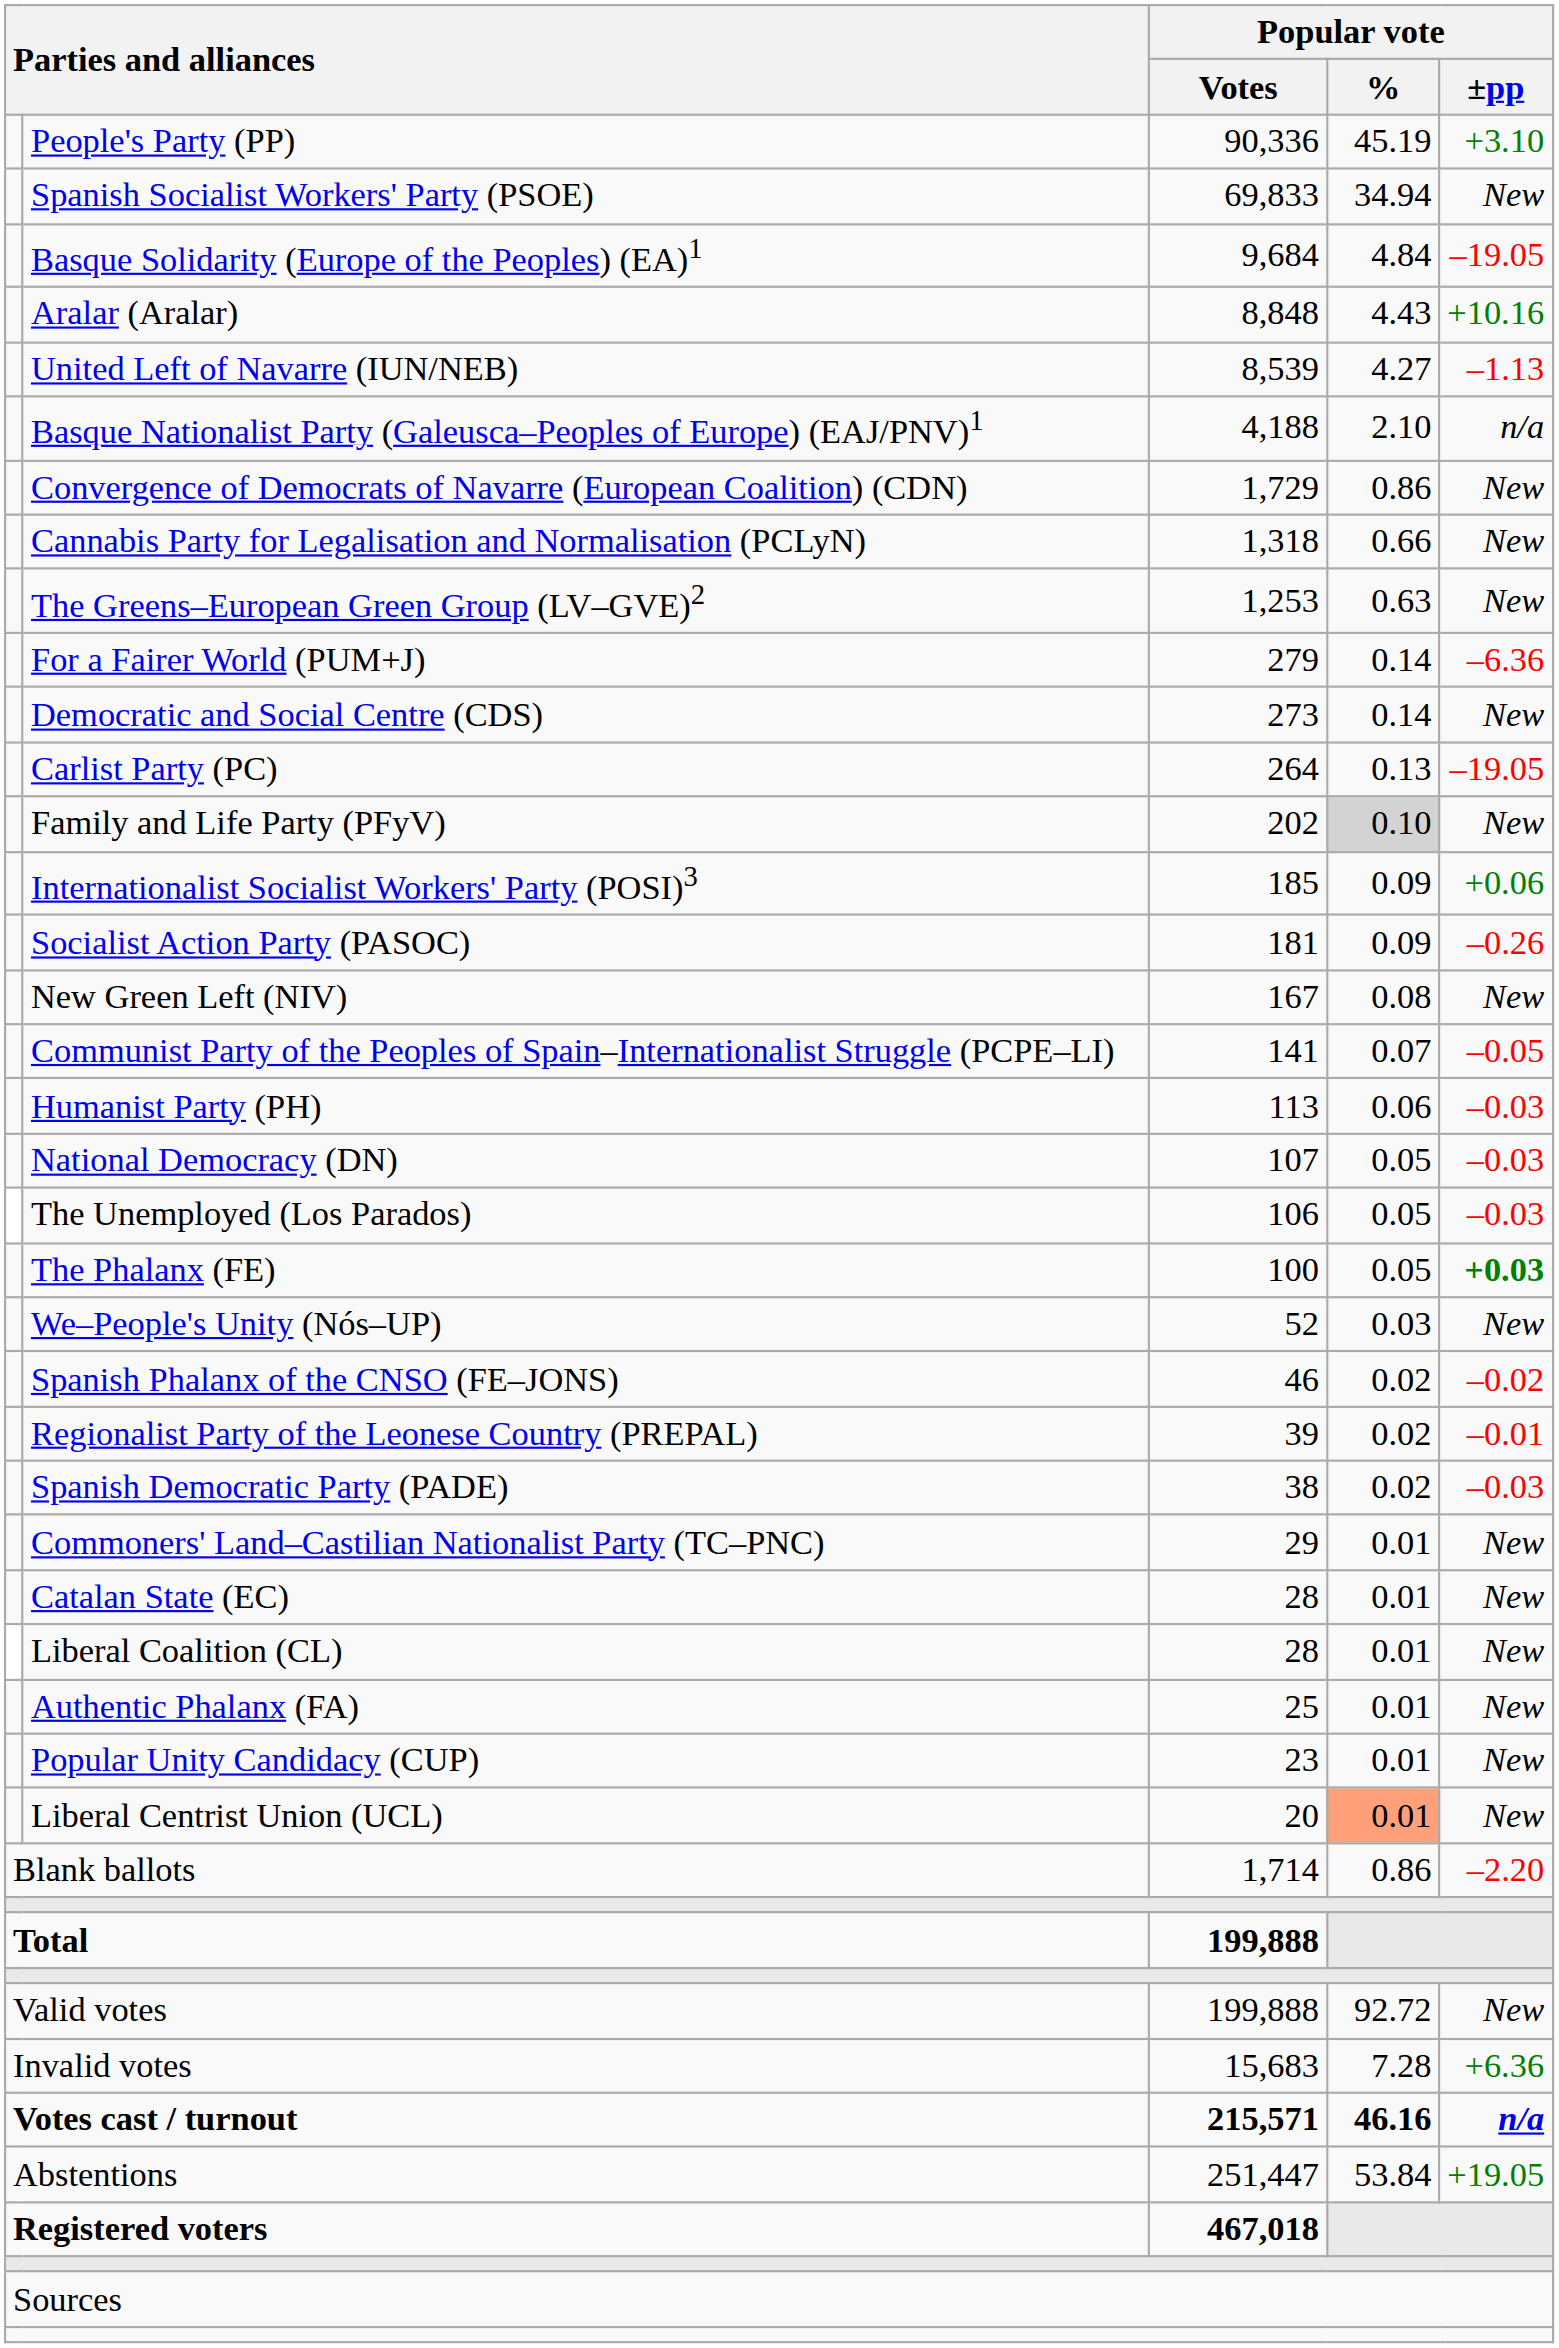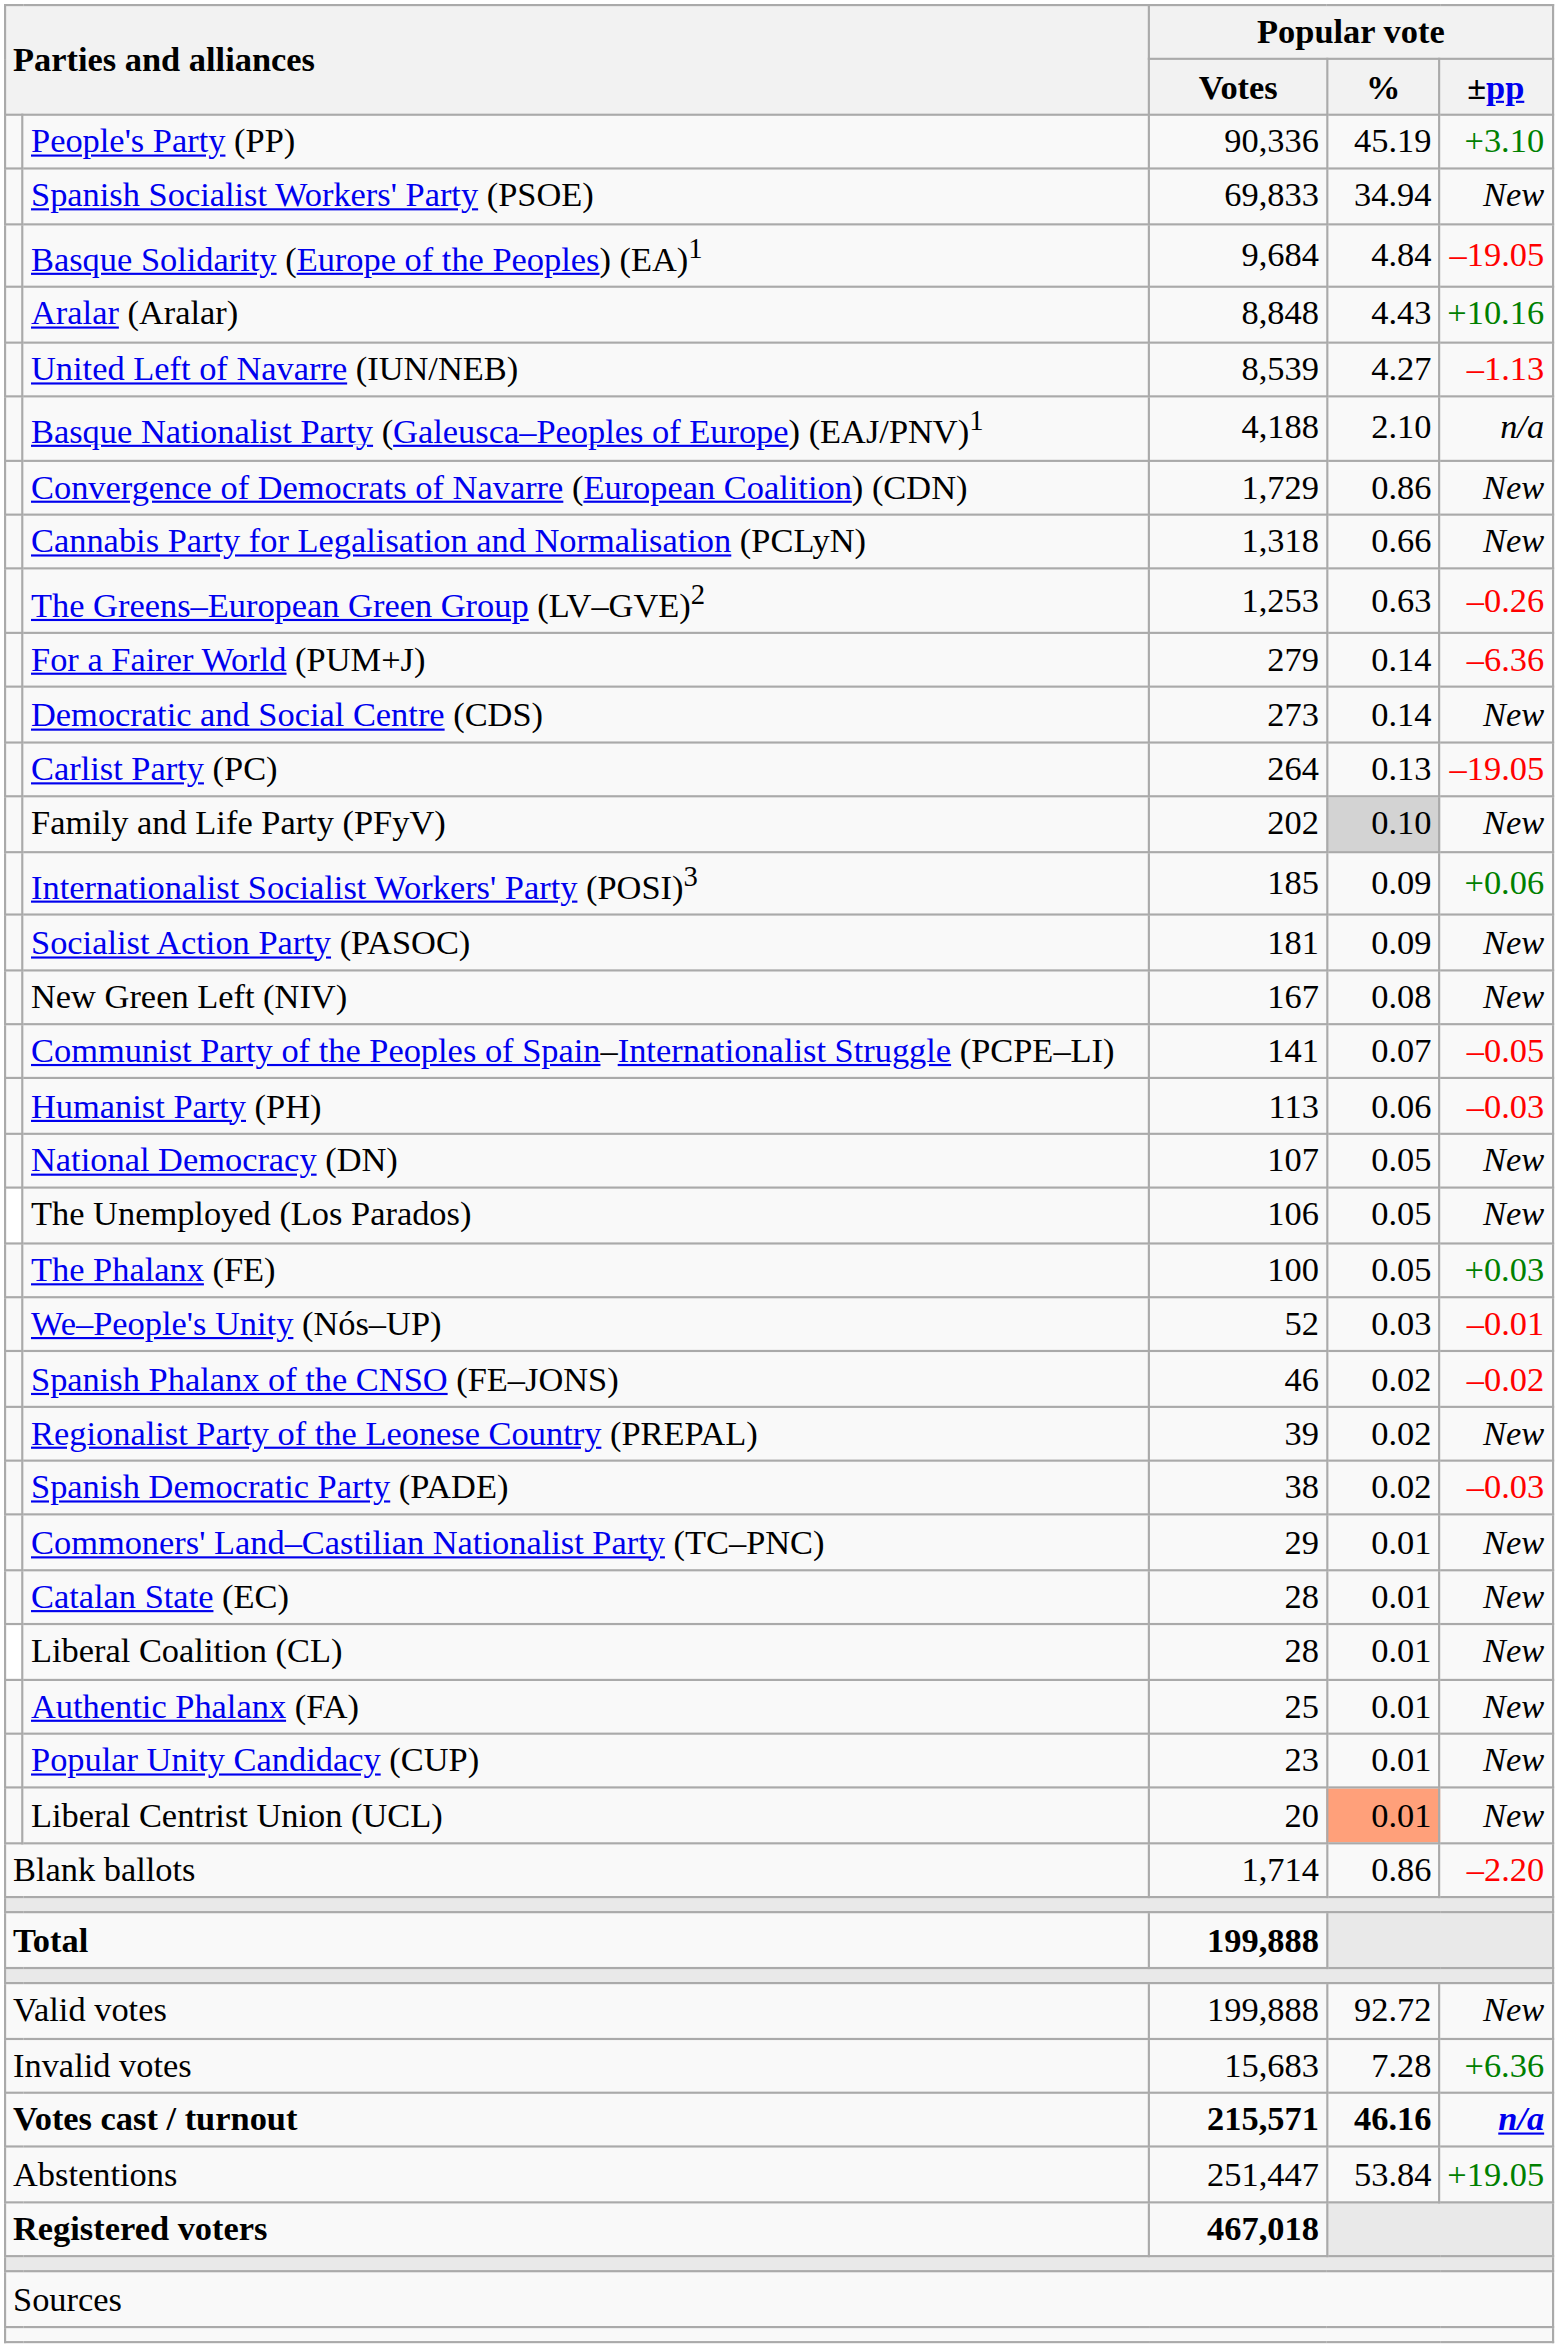(1514, 600) New -> (1505, 600) –0.26
(1505, 941) –0.26 -> (1514, 941) New
(1505, 1160) –0.03 -> (1514, 1160) New
(1505, 1214) –0.03 -> (1514, 1214) New
(1504, 1269) bold -> (1504, 1269) normal
(1514, 1323) New -> (1505, 1323) –0.01
(1505, 1432) –0.01 -> (1514, 1432) New
